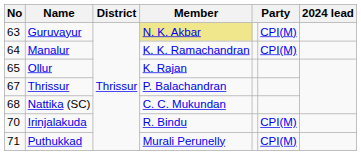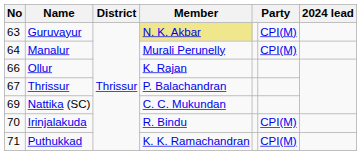(196, 50) K. K. Ramachandran -> (184, 50) Murali Perunelly
(13, 68) 65 -> (13, 68) 66
(13, 104) 68 -> (13, 104) 69
(184, 141) Murali Perunelly -> (196, 141) K. K. Ramachandran
